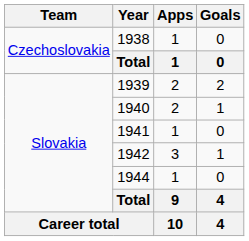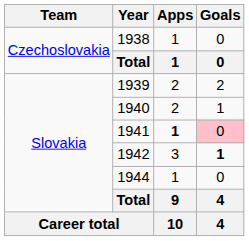(175, 131) normal -> (175, 131) bold
(220, 131) no background -> (220, 131) pink background
(220, 154) normal -> (220, 154) bold
